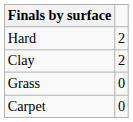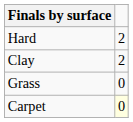(121, 106) no background -> (121, 106) lightyellow background
